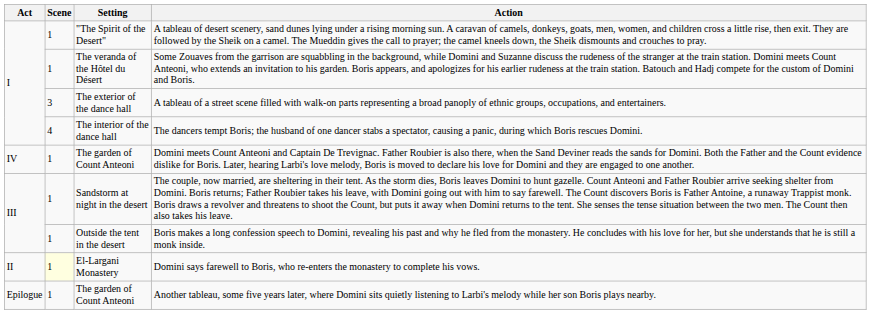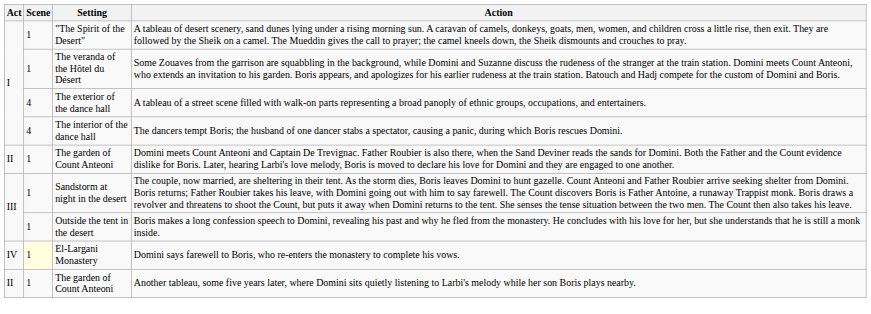(50, 103) 3 -> (29, 103) 4
(12, 159) IV -> (10, 159) II
(10, 267) II -> (12, 255) IV
(25, 295) Epilogue -> (10, 283) II
